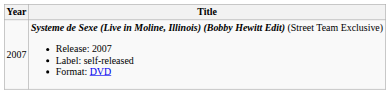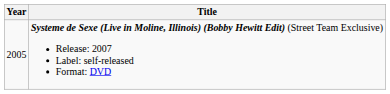(17, 54) 2007 -> (17, 54) 2005
